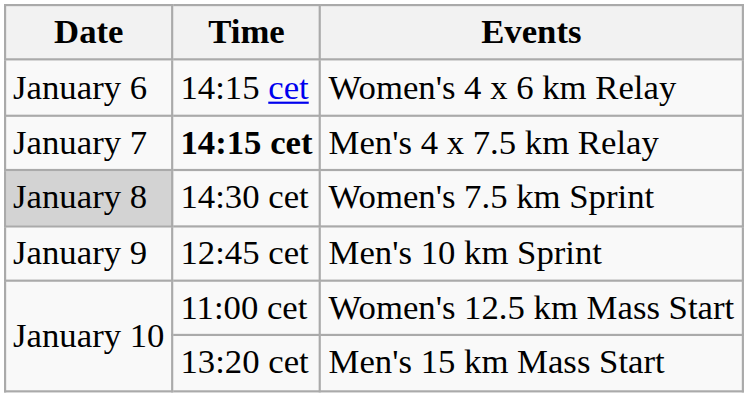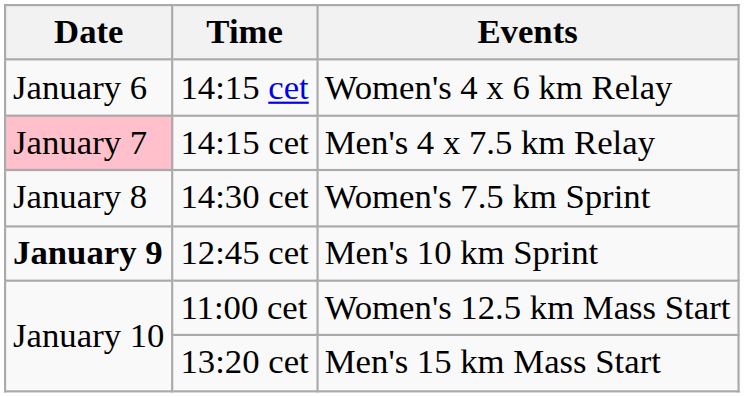(80, 142) no background -> (80, 142) pink background
(247, 142) bold -> (245, 142) normal
(80, 197) lightgrey background -> (80, 197) no background
(80, 252) normal -> (88, 252) bold
